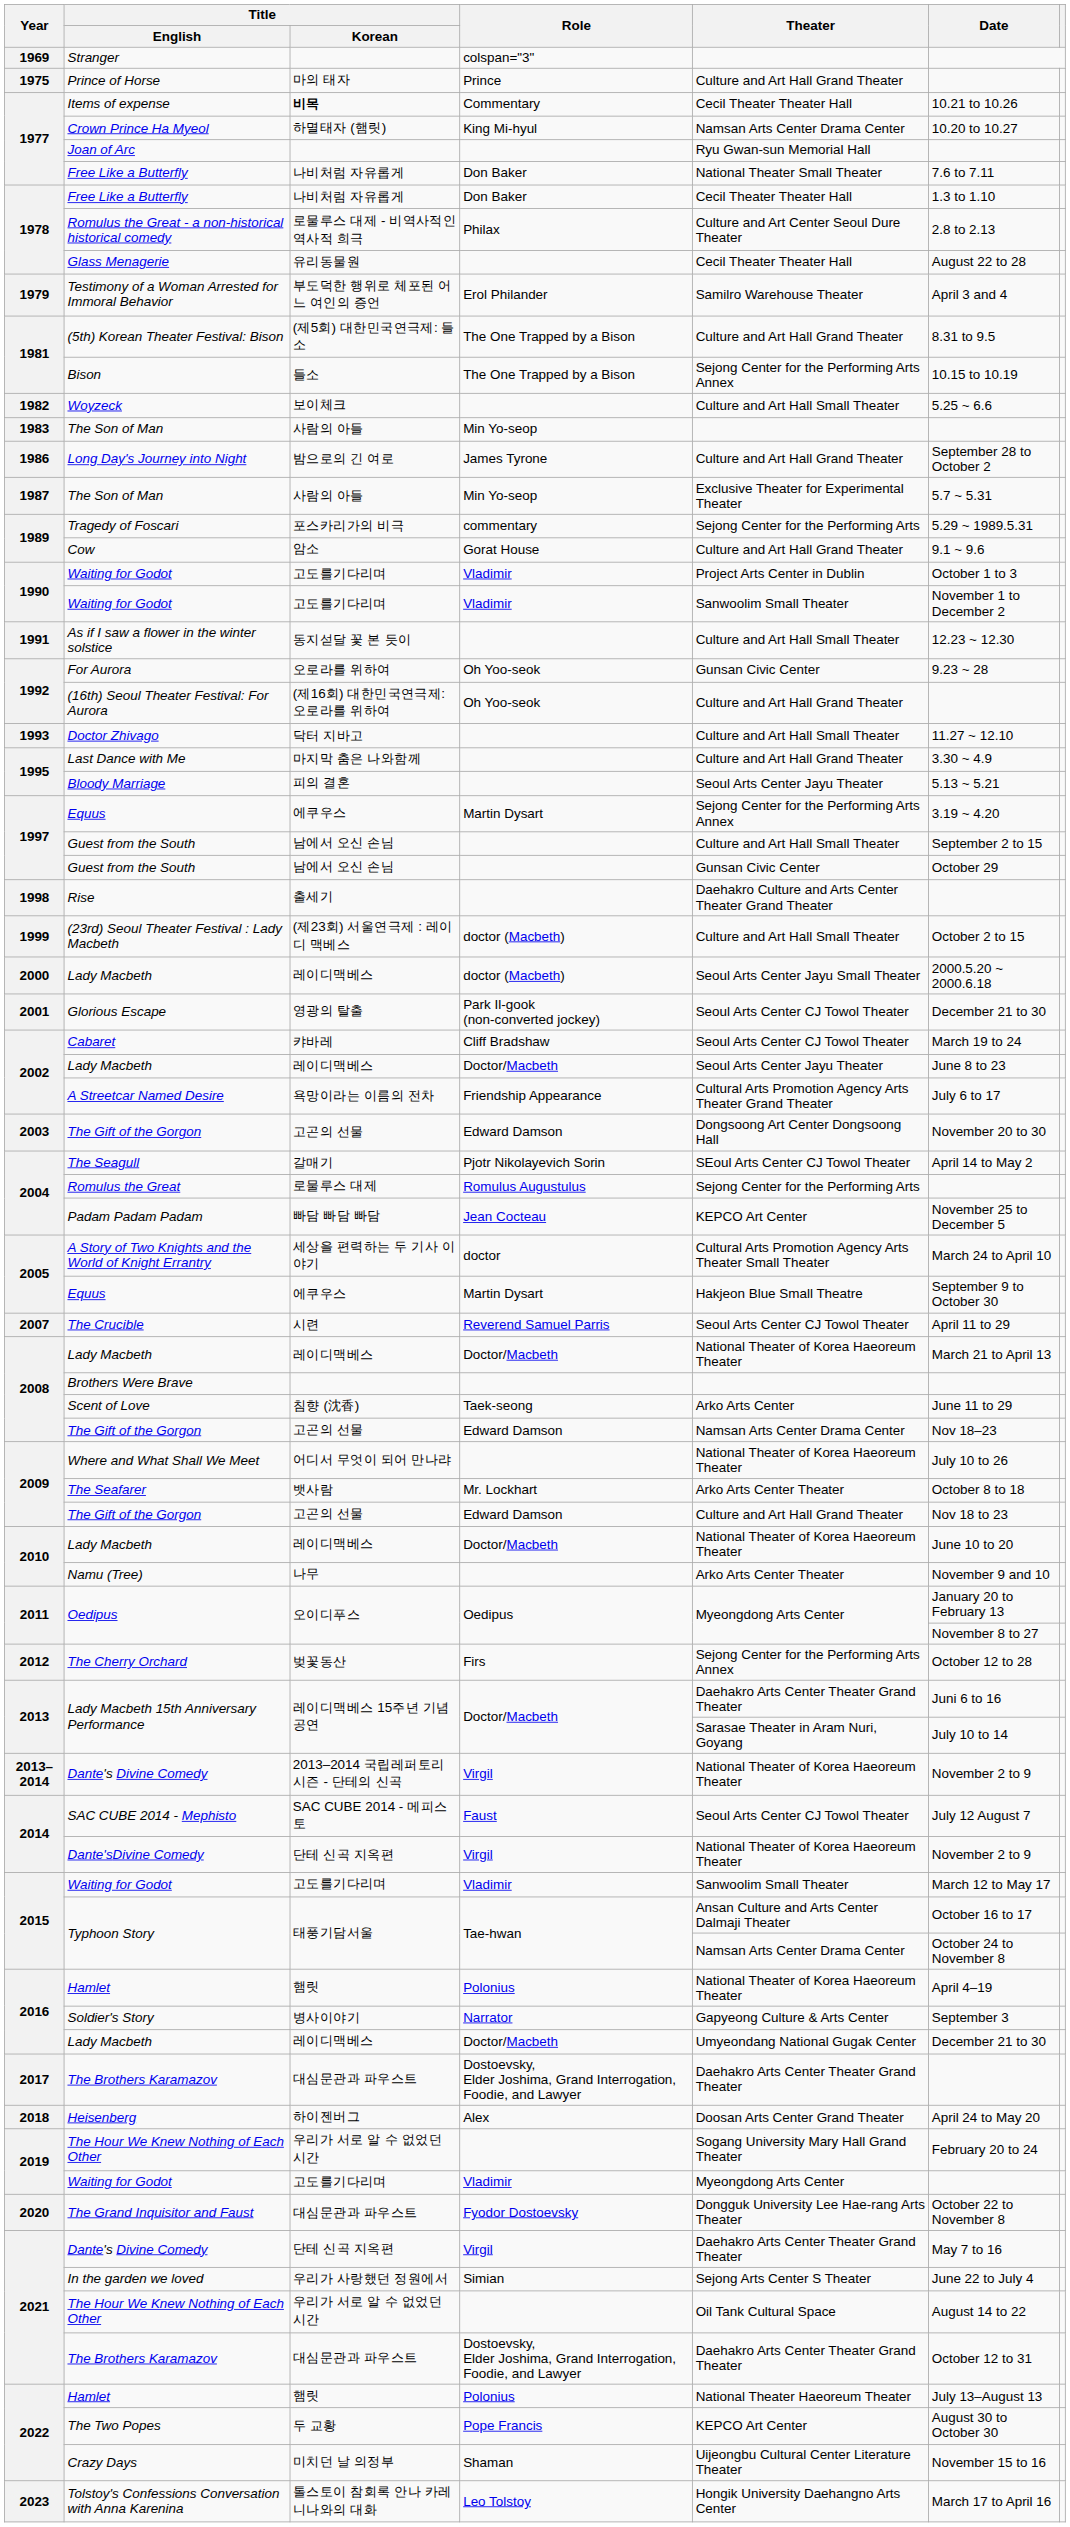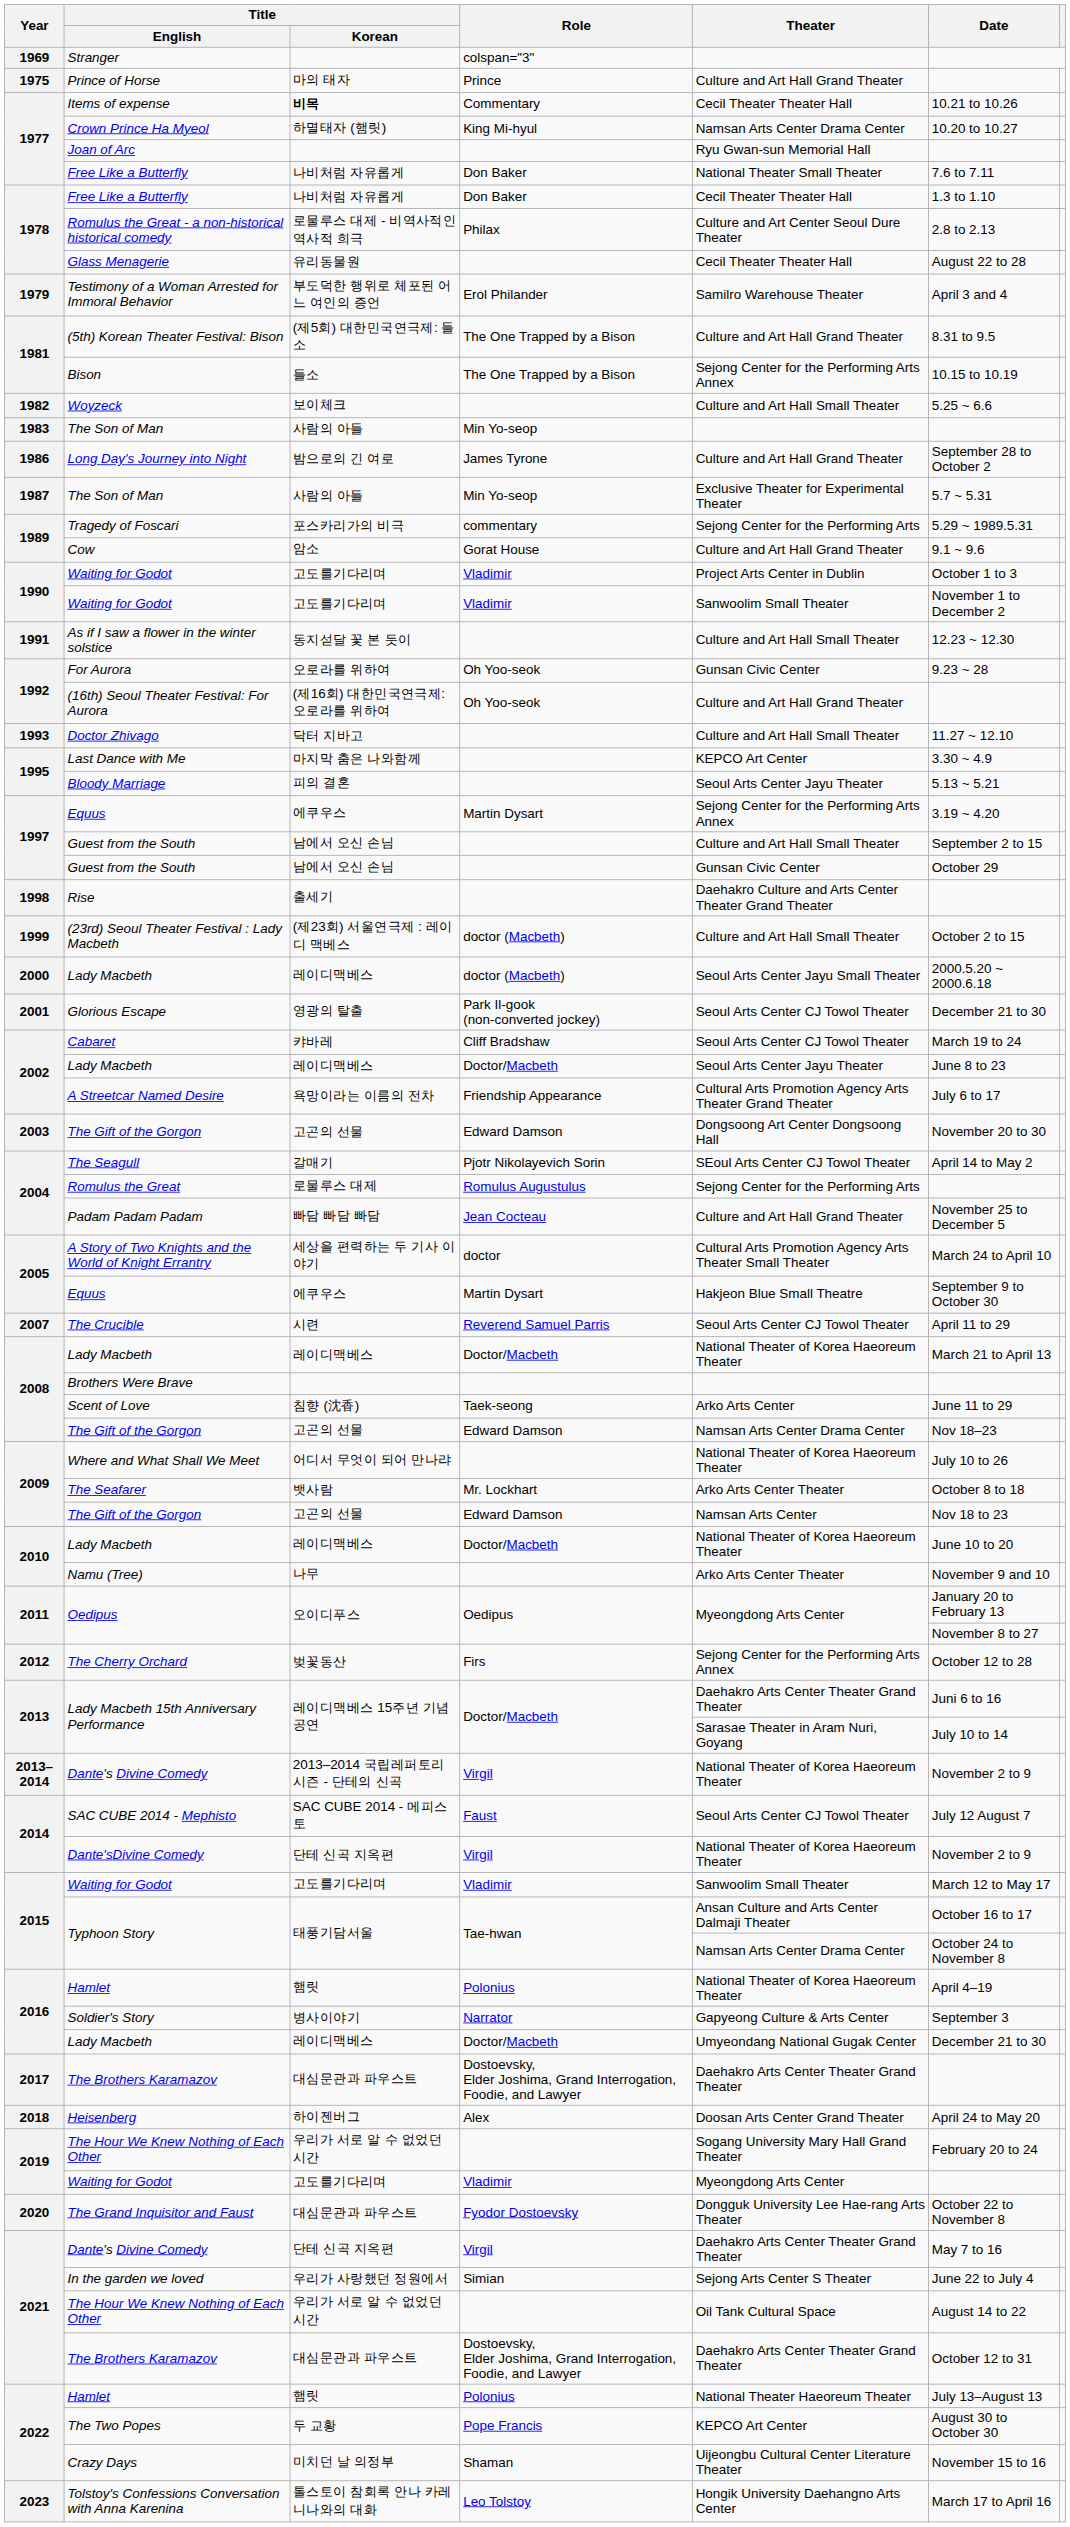(799, 759) Culture and Art Hall Grand Theater -> (751, 759) KEPCO Art Center
(751, 1216) KEPCO Art Center -> (799, 1216) Culture and Art Hall Grand Theater
(799, 1514) Culture and Art Hall Grand Theater -> (756, 1514) Namsan Arts Center
